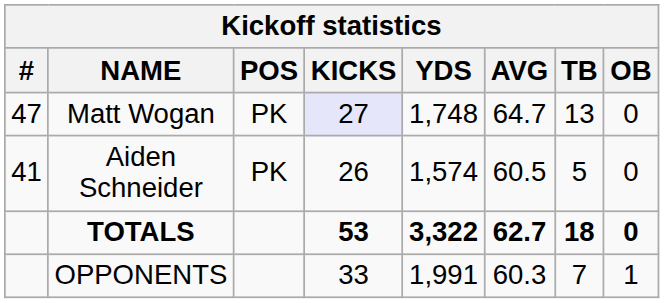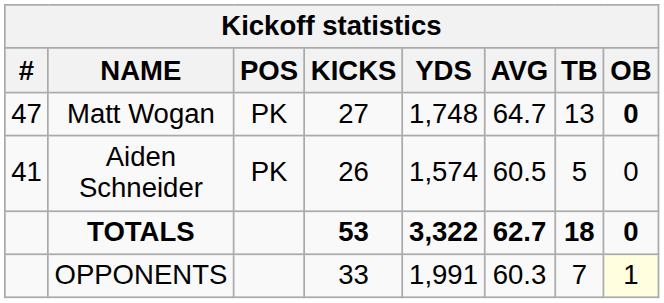(354, 113) lavender background -> (354, 113) no background
(631, 113) normal -> (631, 113) bold
(631, 275) no background -> (631, 275) lightyellow background
